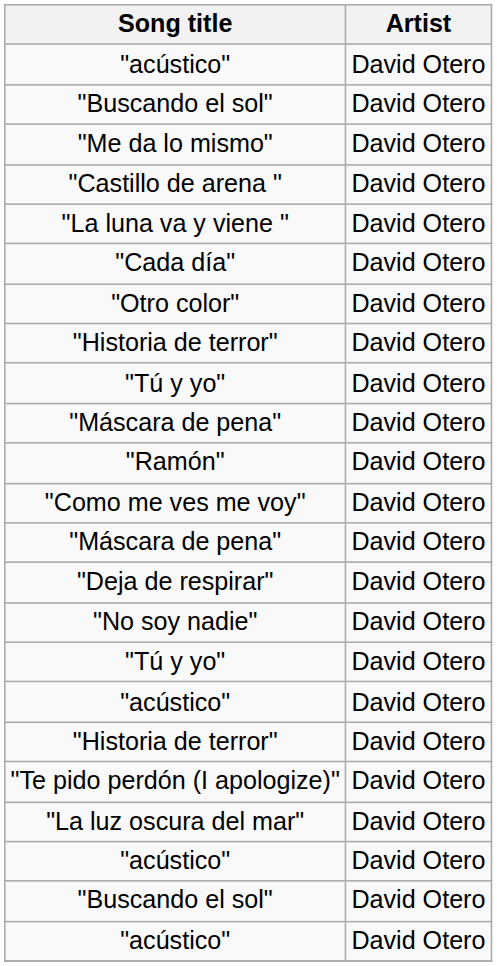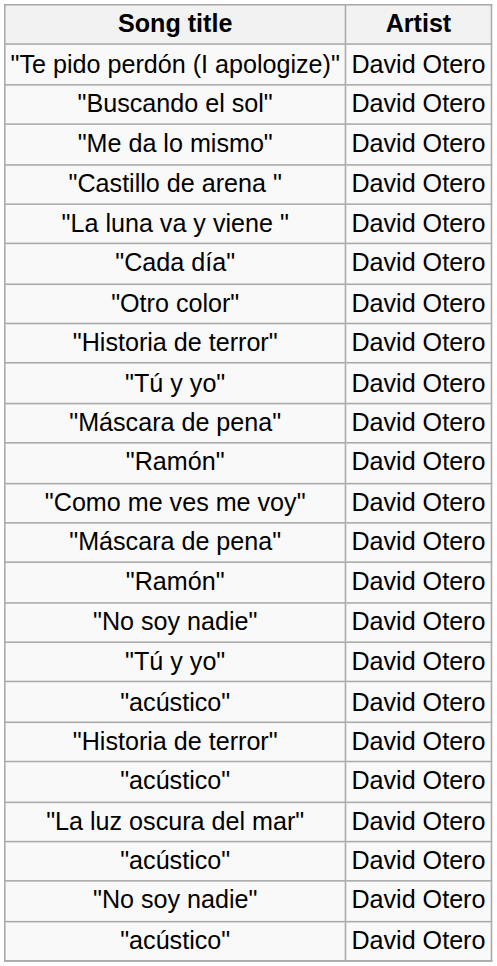(175, 64) "acústico" -> (175, 64) "Te pido perdón (I apologize)"
(175, 582) "Deja de respirar" -> (175, 582) "Ramón"
(175, 781) "Te pido perdón (I apologize)" -> (175, 781) "acústico"
(175, 900) "Buscando el sol" -> (175, 900) "No soy nadie"
